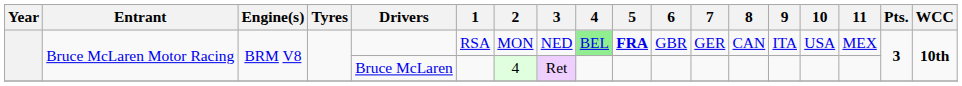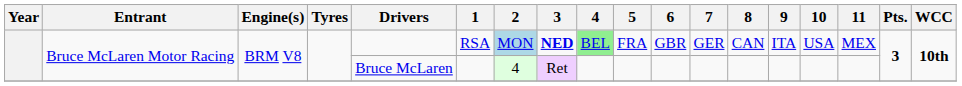(515, 43) no background -> (515, 43) lightblue background
(557, 43) normal -> (557, 43) bold
(632, 43) bold -> (632, 43) normal
